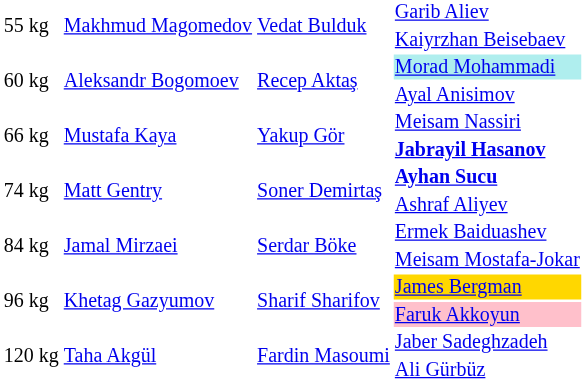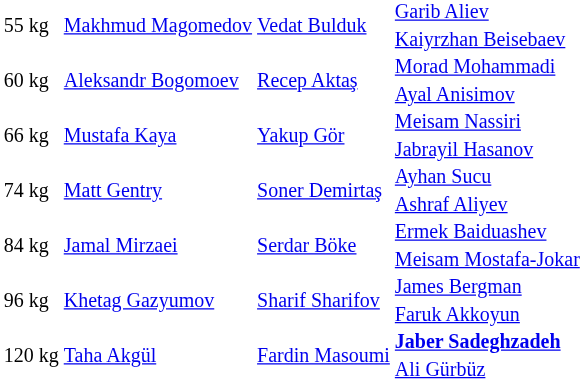(475, 66) paleturquoise background -> (475, 66) no background
(470, 149) bold -> (464, 149) normal
(446, 176) bold -> (443, 176) normal
(458, 286) gold background -> (458, 286) no background
(457, 314) pink background -> (457, 314) no background
(471, 341) normal -> (478, 341) bold
